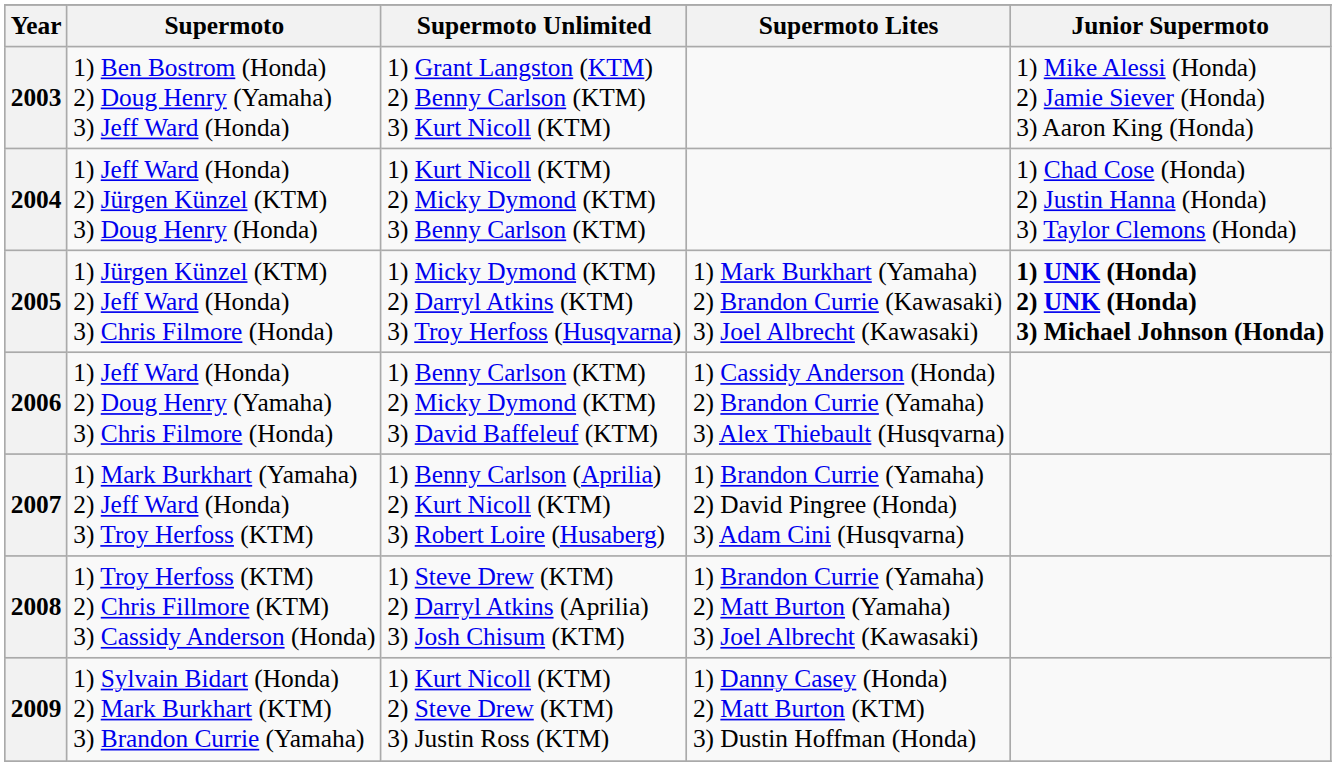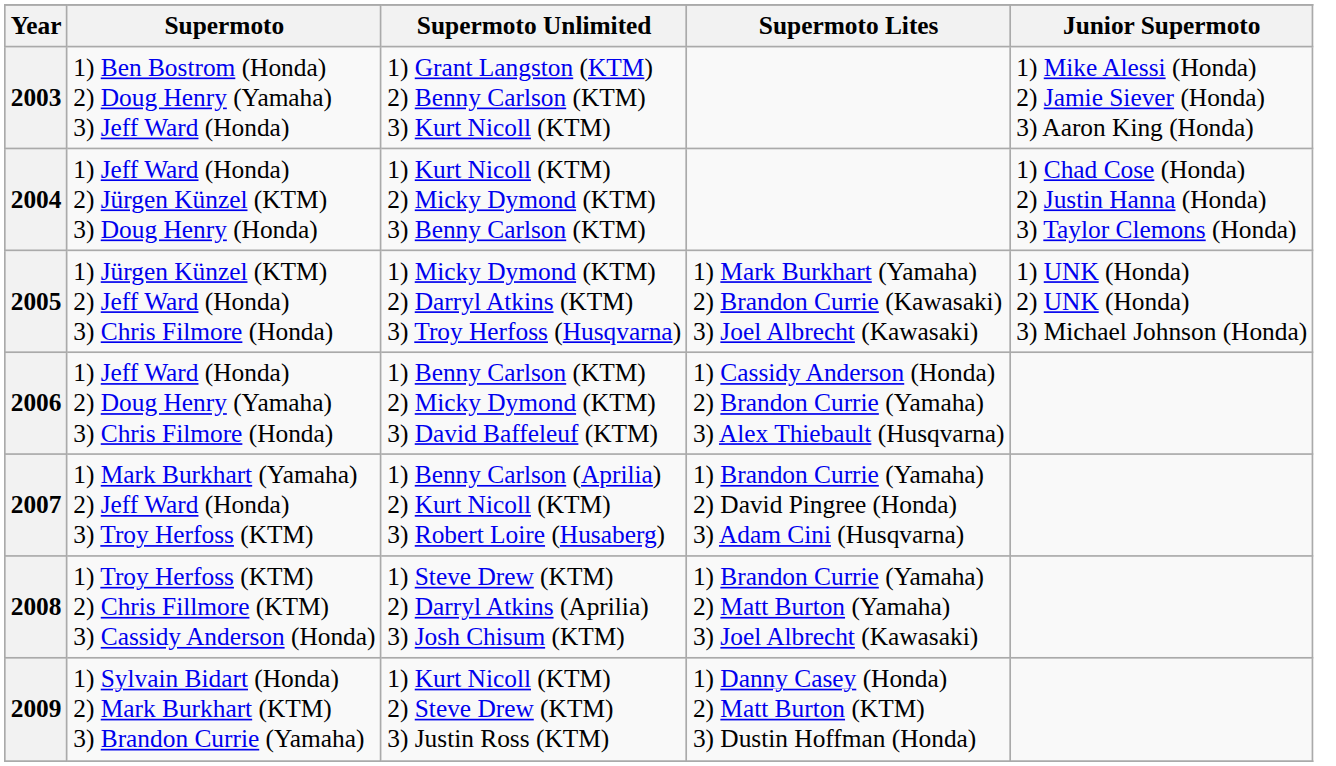(1170, 301) bold -> (1162, 301) normal
